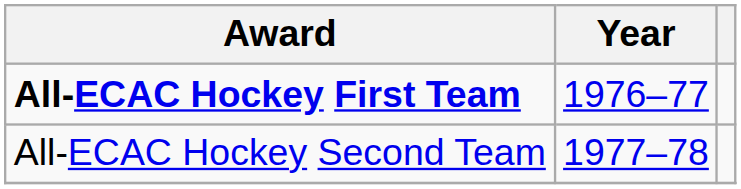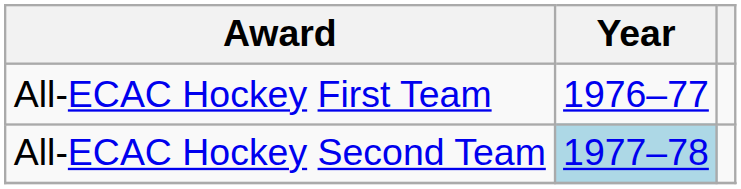(267, 93) bold -> (253, 93) normal
(636, 152) no background -> (636, 152) lightblue background
